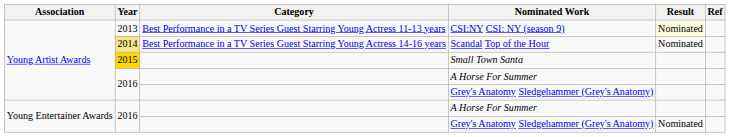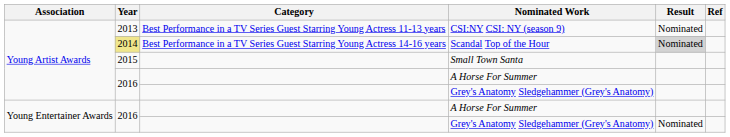(681, 28) lightyellow background -> (681, 28) no background
(681, 44) no background -> (681, 44) lightgrey background
(127, 60) gold background -> (127, 60) no background
